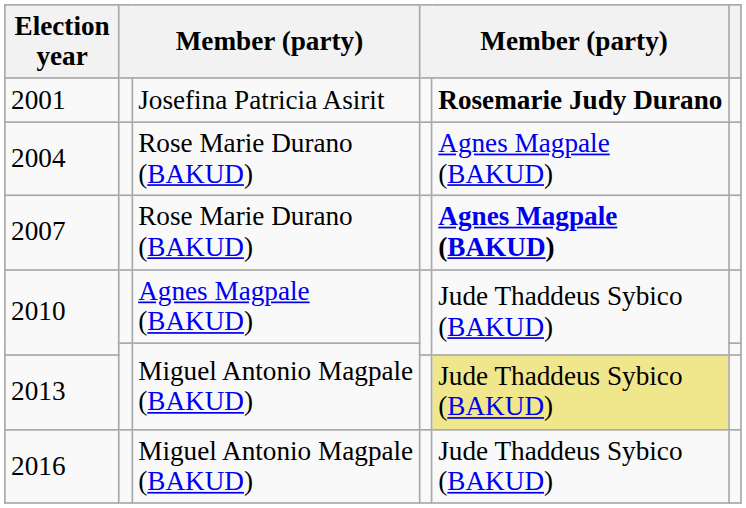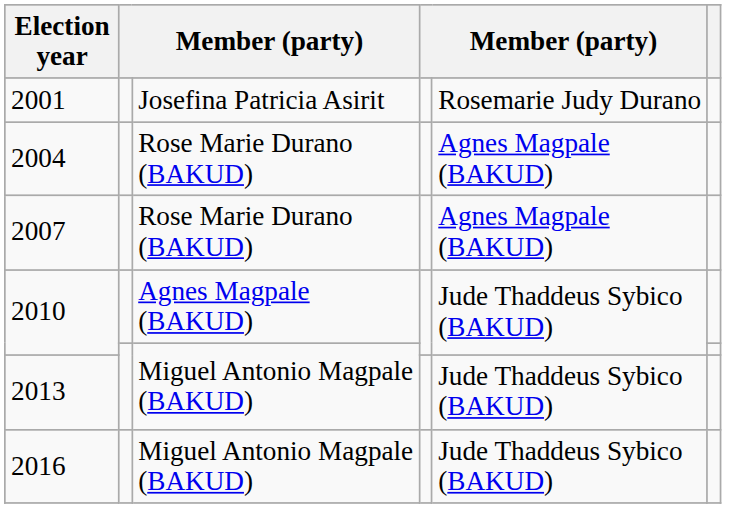(580, 99) bold -> (570, 99) normal
(528, 231) bold -> (524, 231) normal
(560, 391) khaki background -> (560, 391) no background
